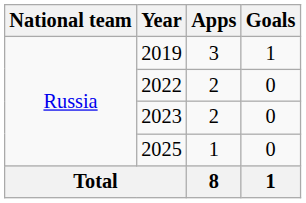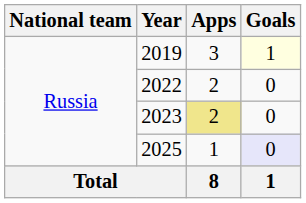(271, 52) no background -> (271, 52) lightyellow background
(214, 117) no background -> (214, 117) khaki background
(271, 149) no background -> (271, 149) lavender background
